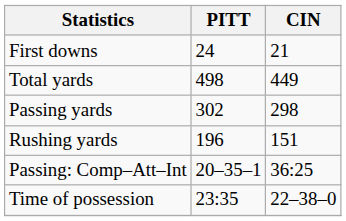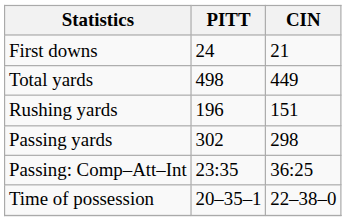rows swapped: (63, 140) <-> (61, 110)
(228, 170) 20–35–1 -> (217, 170) 23:35
(217, 200) 23:35 -> (228, 200) 20–35–1
